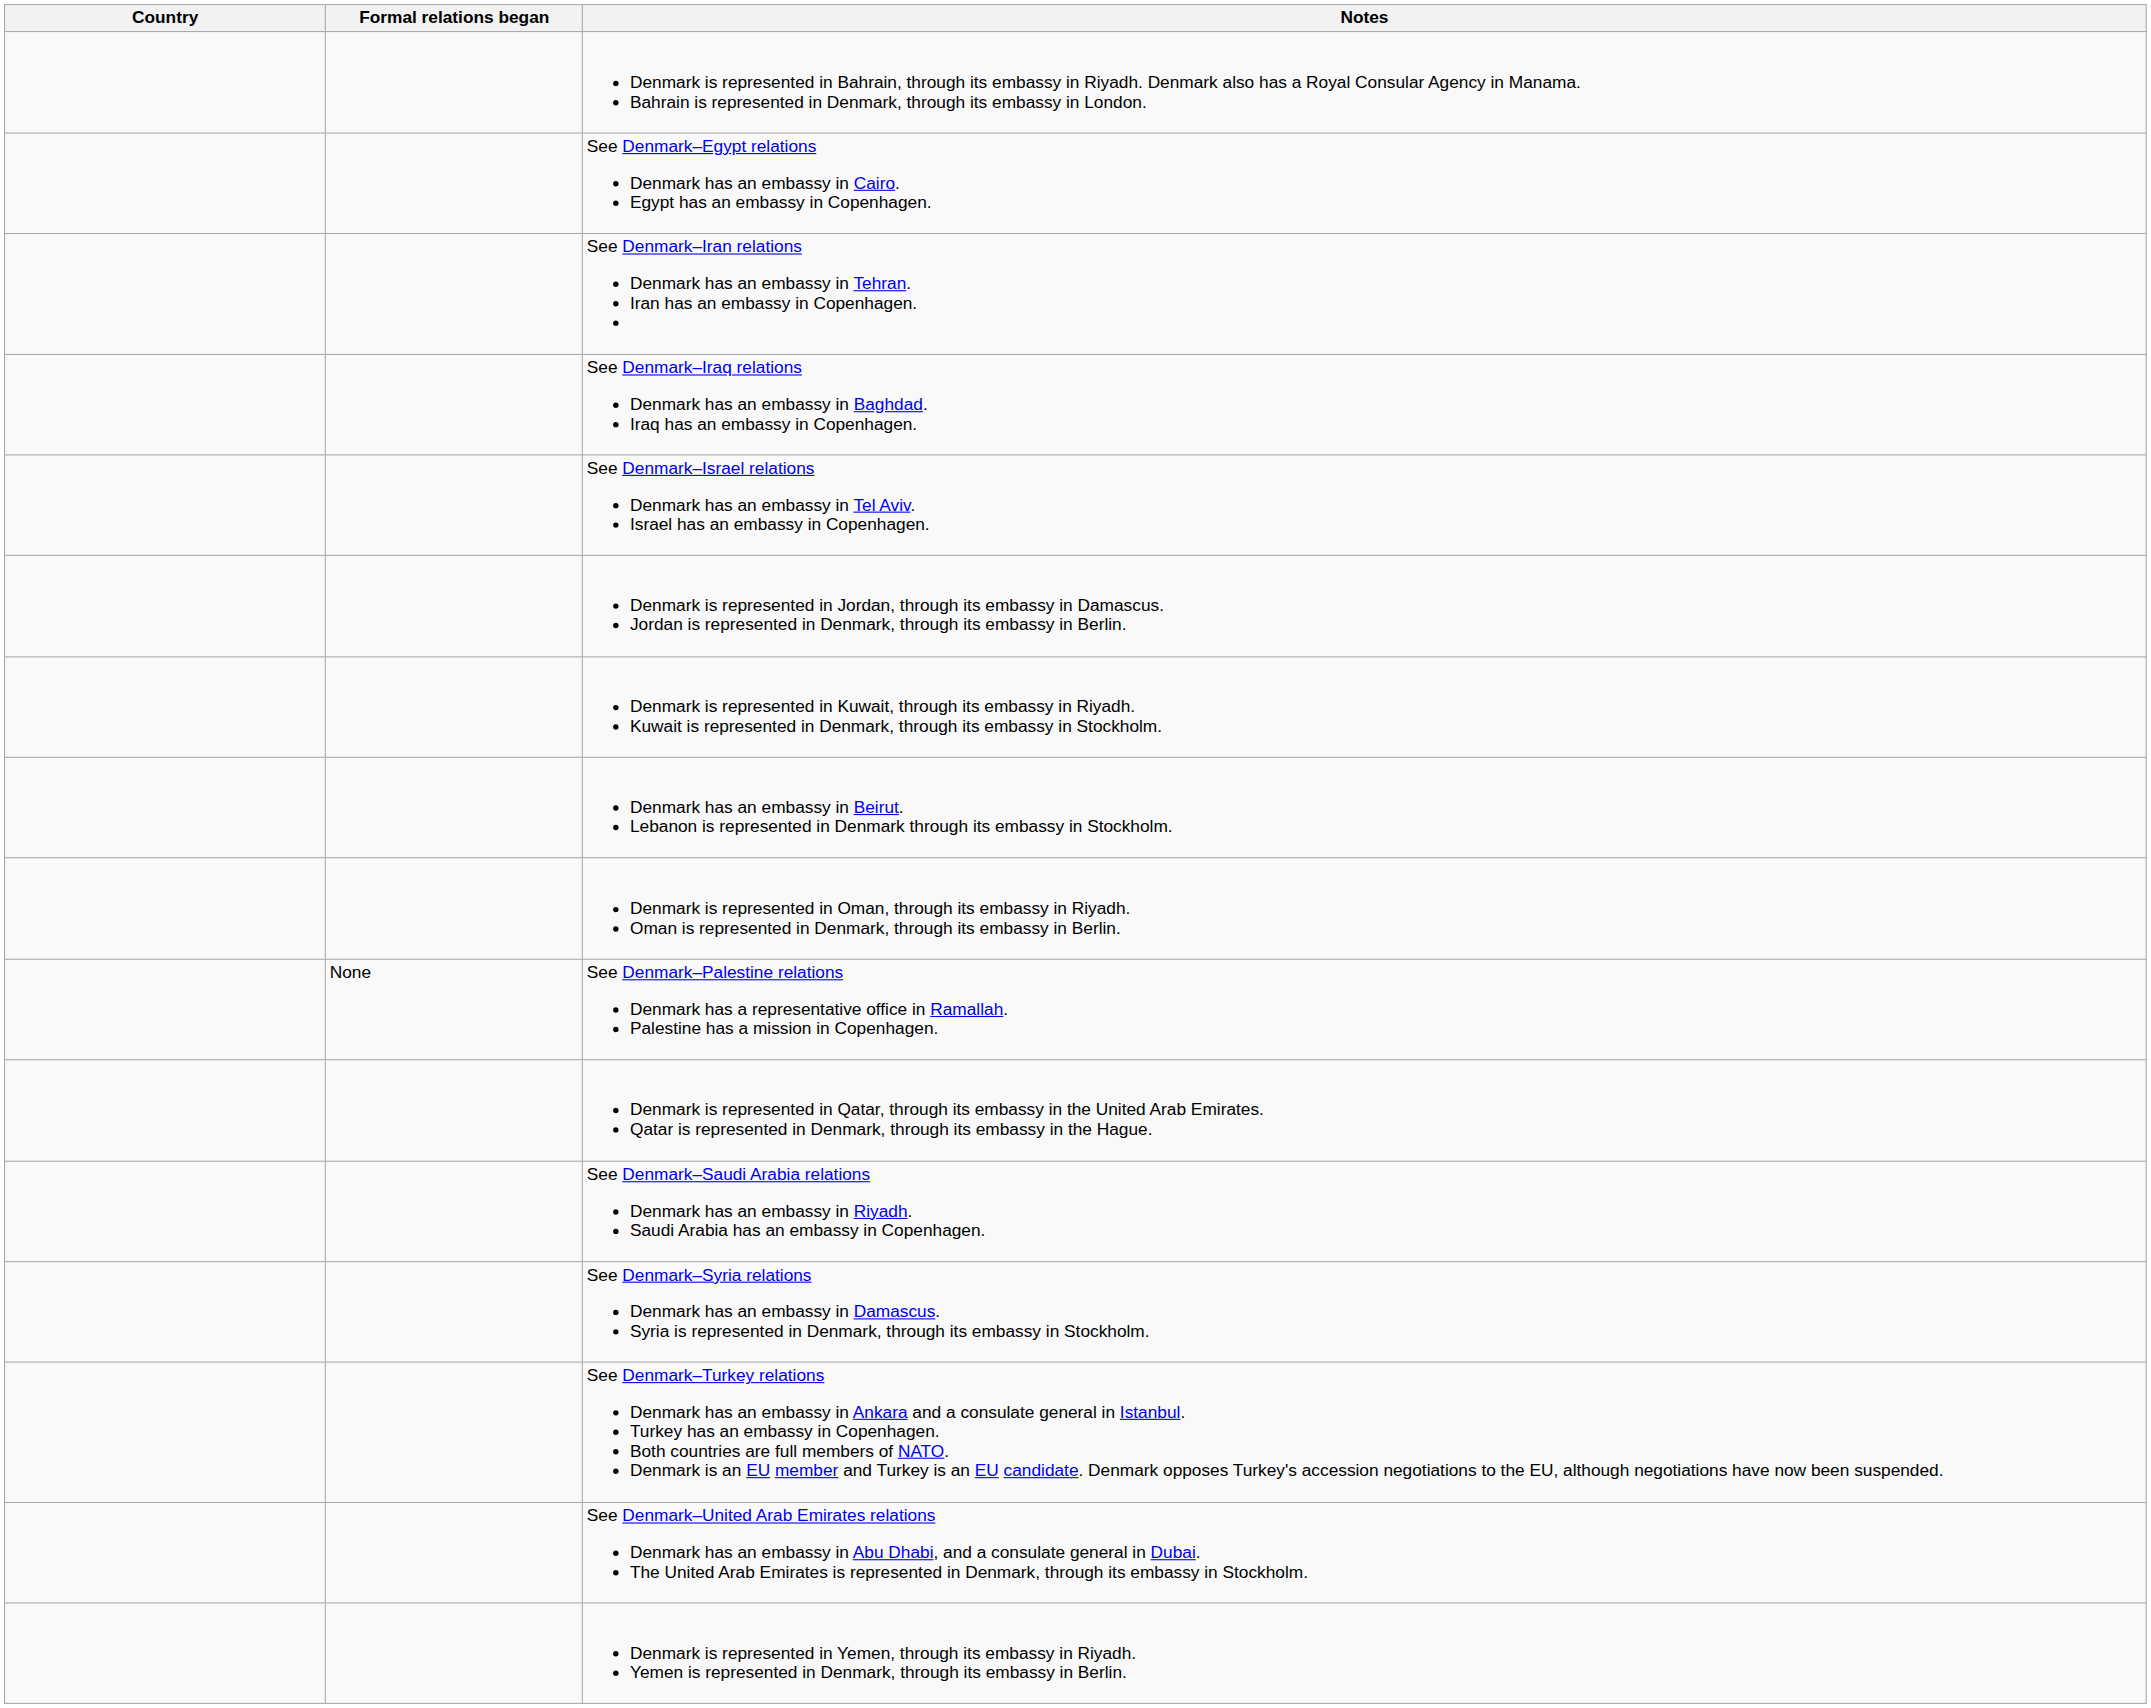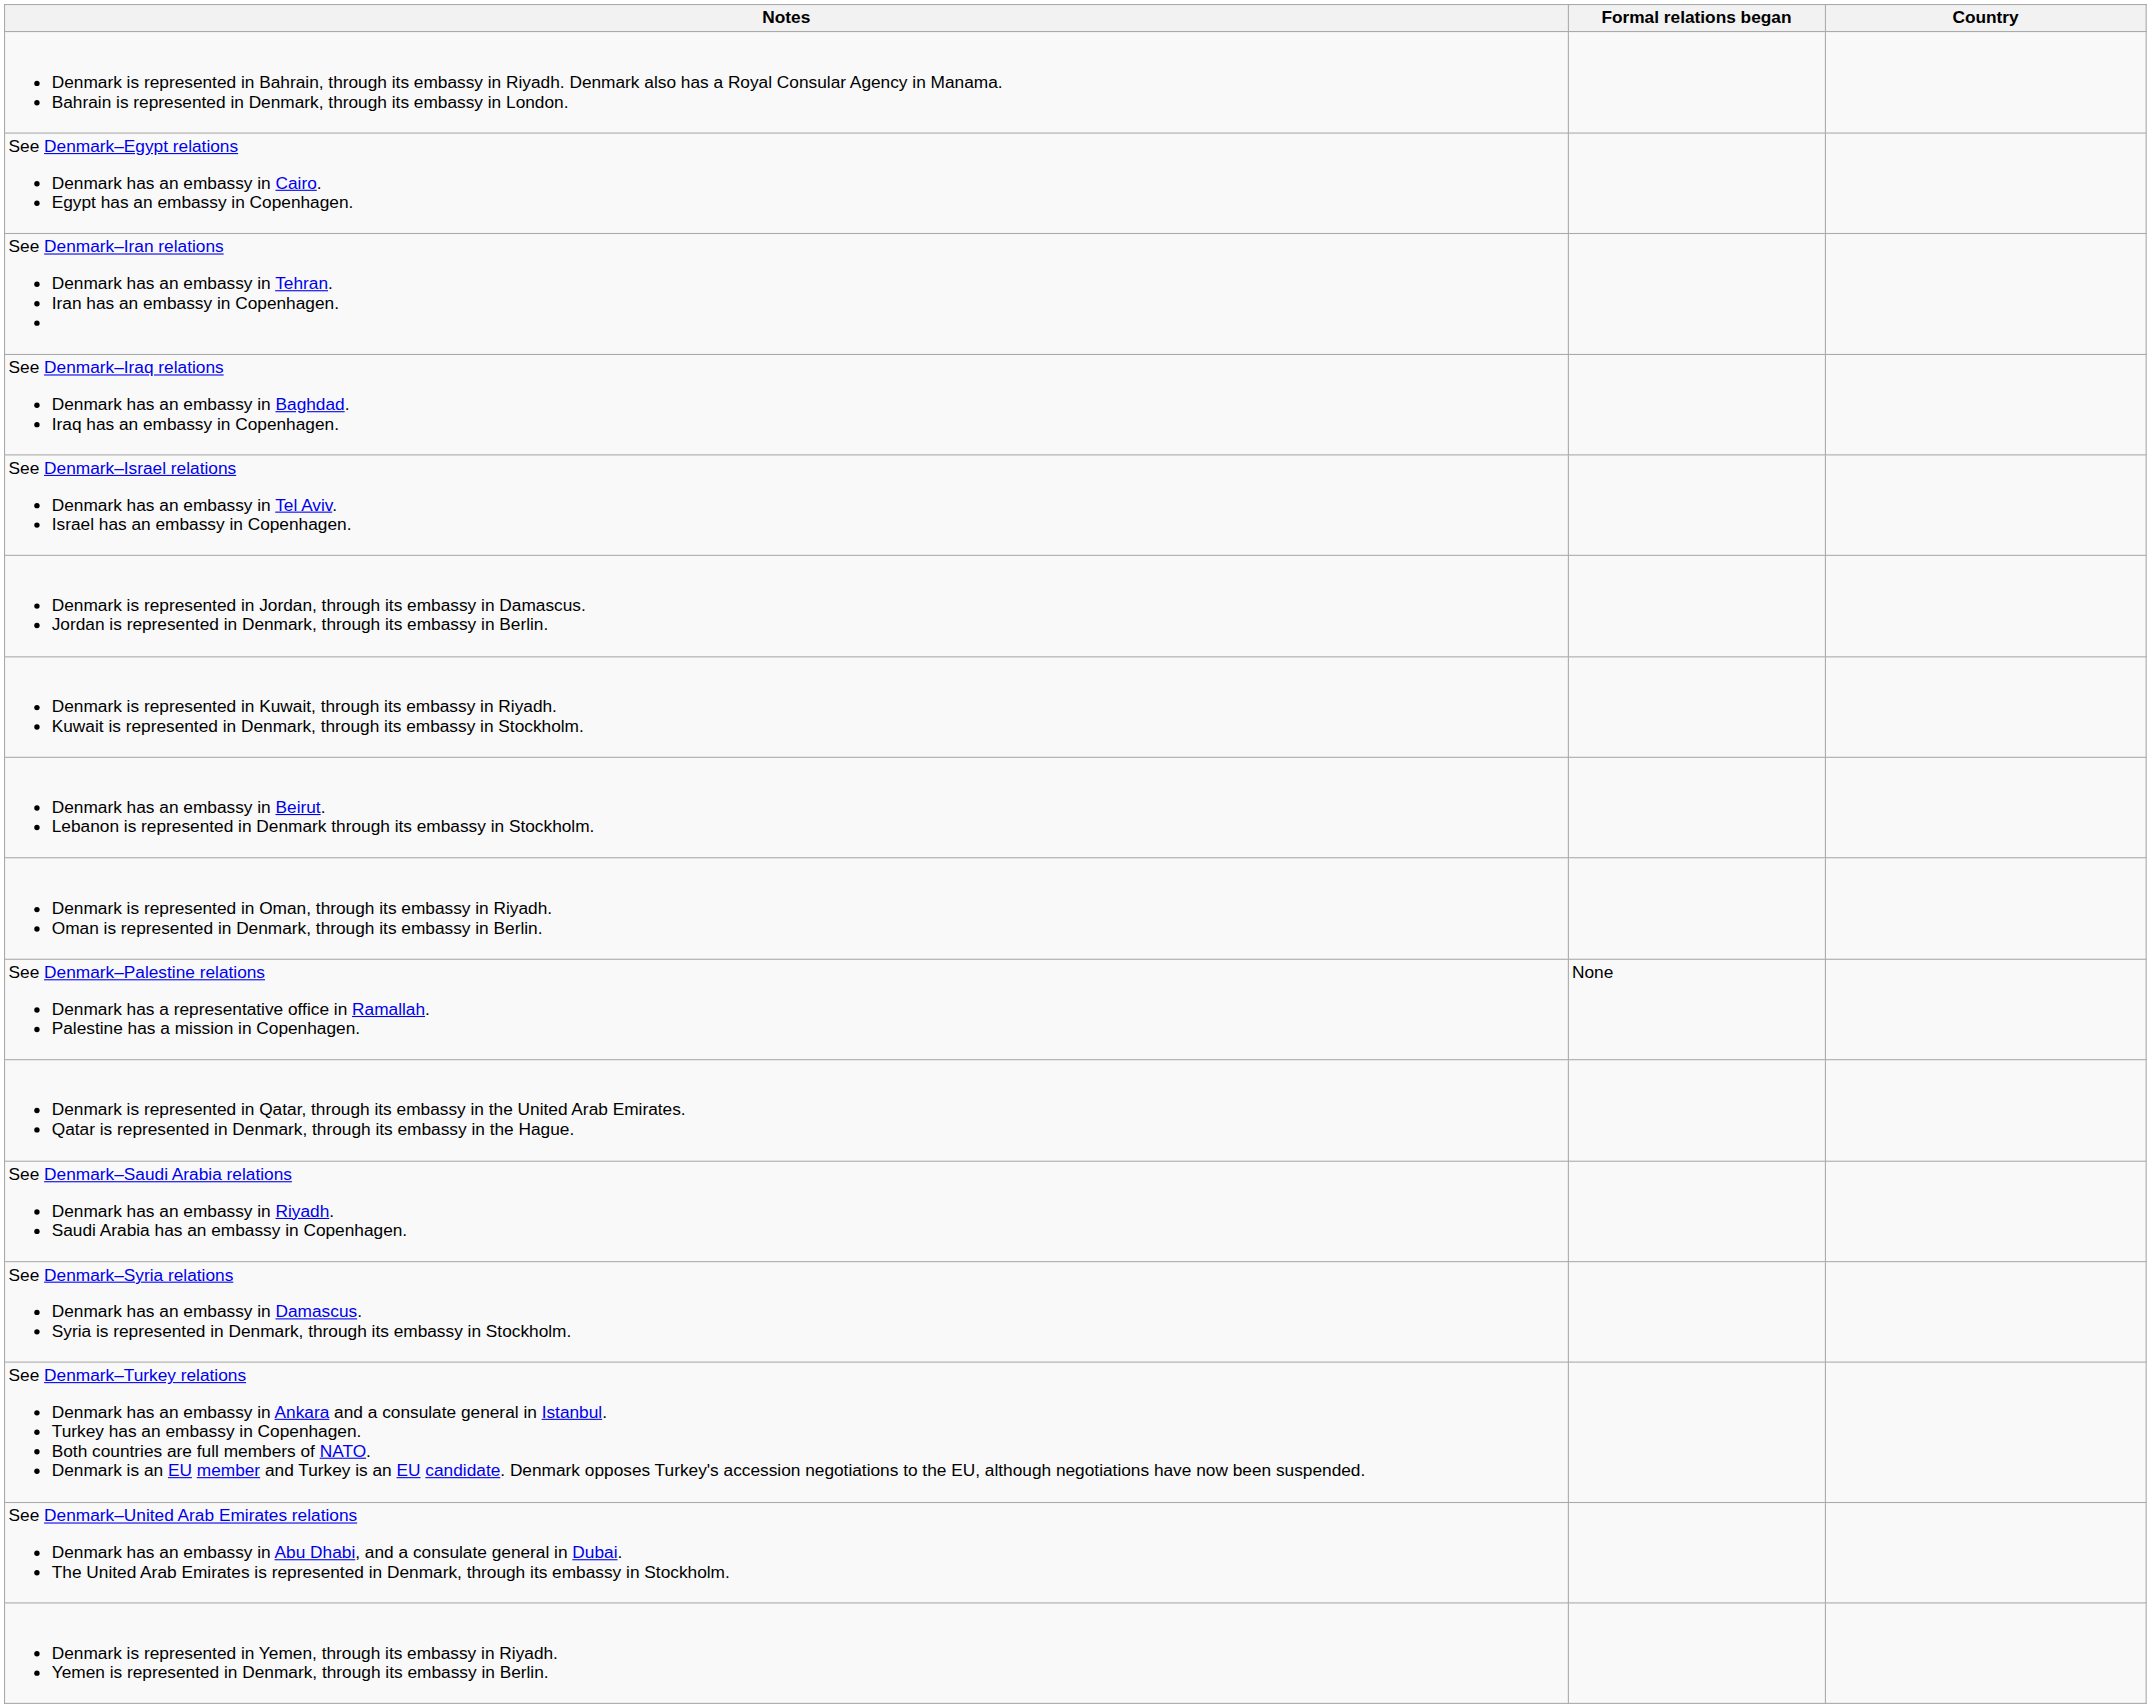columns swapped: (165, 18) <-> (1364, 18)
